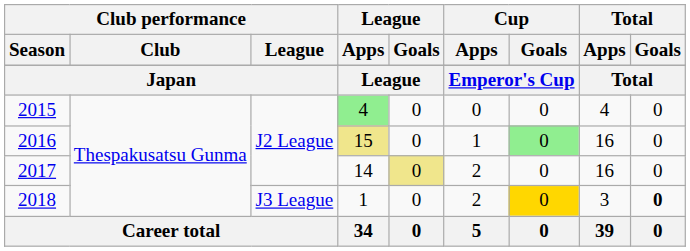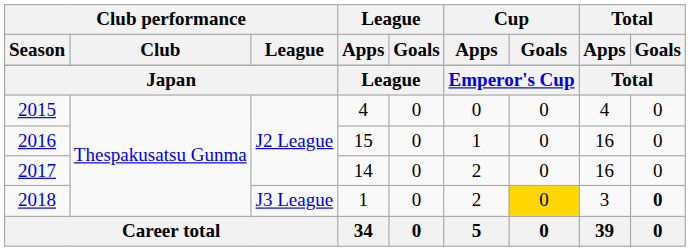(363, 110) lightgreen background -> (363, 110) no background
(363, 140) khaki background -> (363, 140) no background
(544, 140) lightgreen background -> (544, 140) no background
(416, 170) khaki background -> (416, 170) no background
